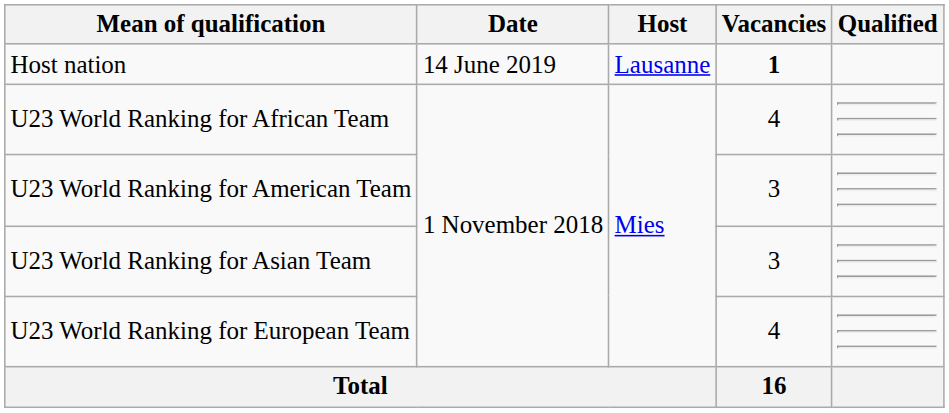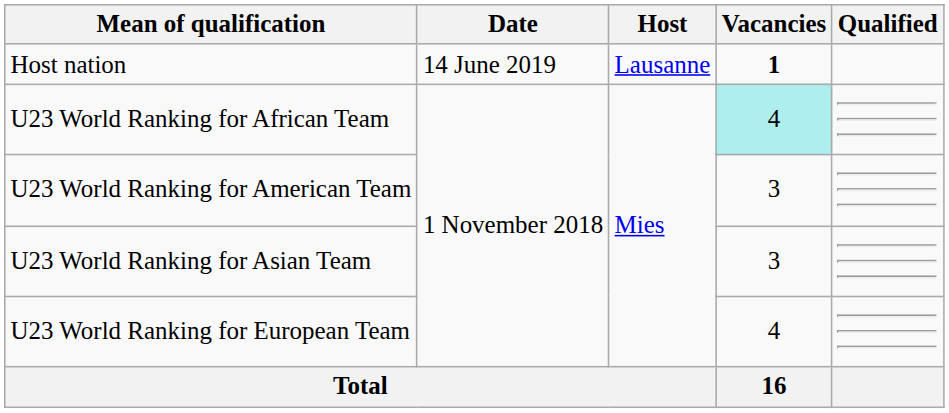(774, 119) no background -> (774, 119) paleturquoise background
